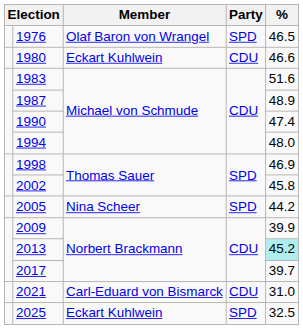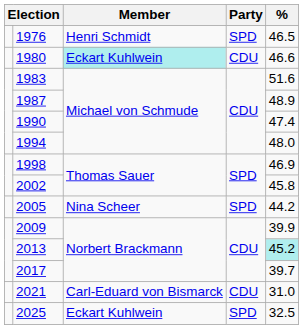(138, 36) Olaf Baron von Wrangel -> (108, 36) Henri Schmidt
(114, 57) no background -> (114, 57) paleturquoise background
